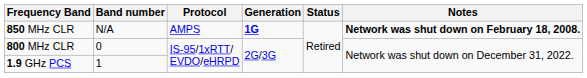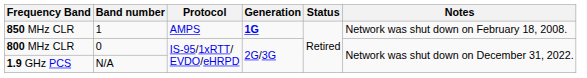(105, 30) N/A -> (99, 30) 1
(463, 30) bold -> (456, 30) normal
(99, 64) 1 -> (105, 64) N/A
